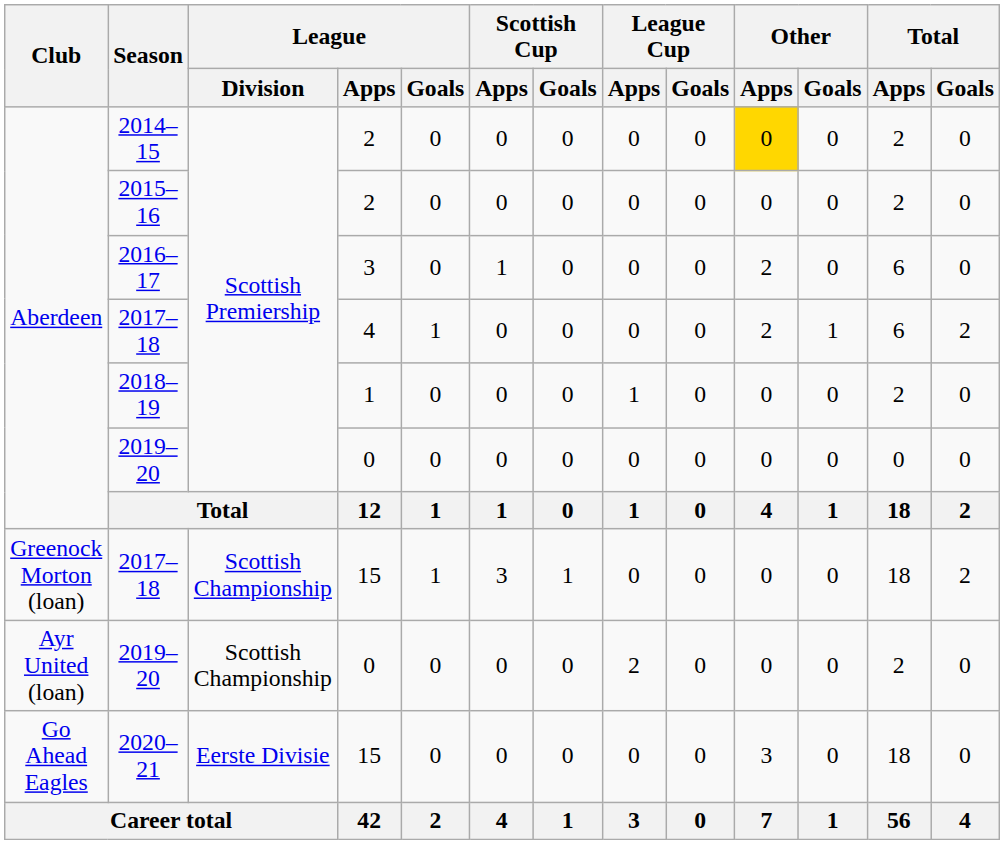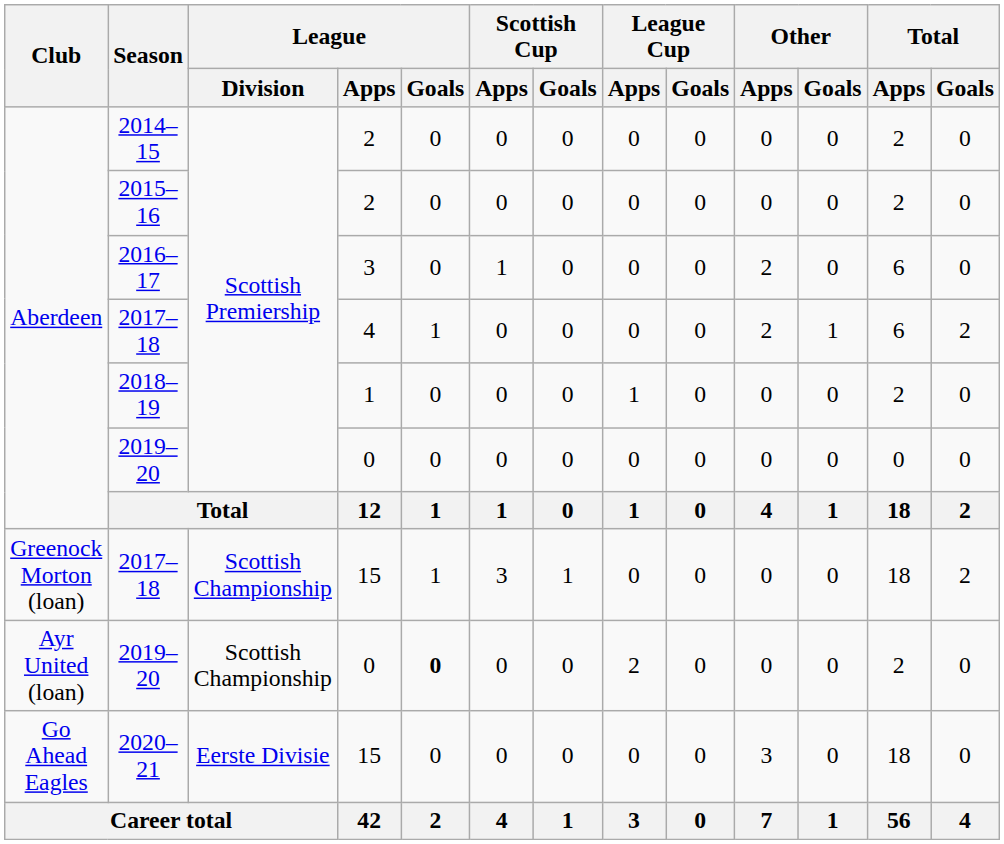(766, 138) gold background -> (766, 138) no background
(435, 665) normal -> (435, 665) bold
